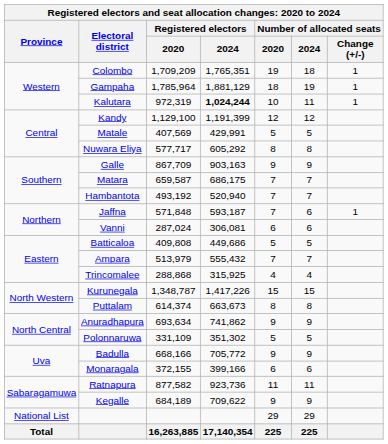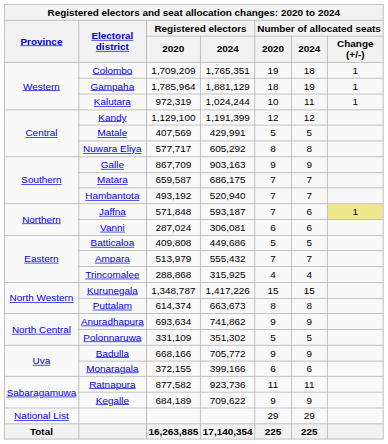(228, 102) bold -> (228, 102) normal
(355, 212) no background -> (355, 212) khaki background
